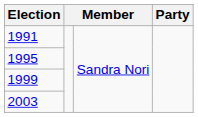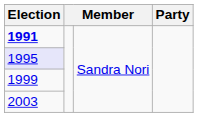(23, 36) normal -> (23, 36) bold
(23, 58) no background -> (23, 58) lavender background
